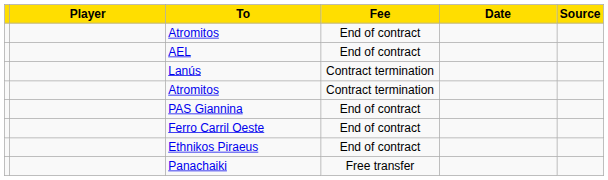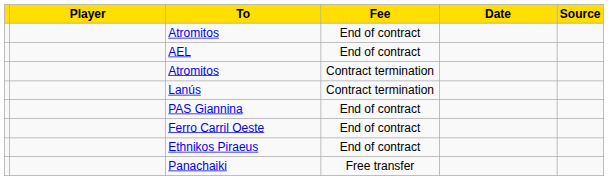rows swapped: (194, 90) <-> (185, 71)
